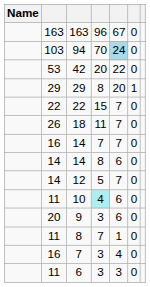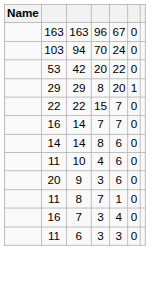(119, 50) lightblue background -> (119, 50) no background
- row: (54, 124)
- row: (54, 180)
(100, 198) paleturquoise background -> (100, 161) no background
